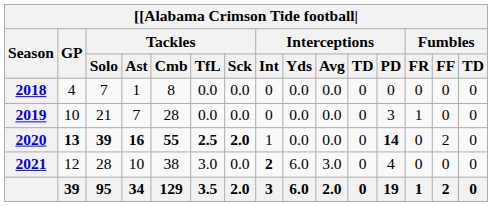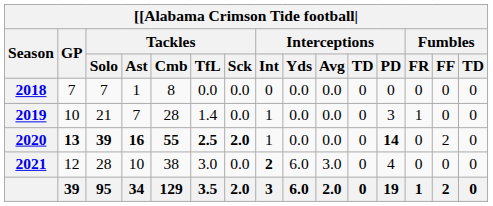(72, 90) 4 -> (72, 90) 7
(208, 115) 0.0 -> (208, 115) 1.4
(269, 115) 0 -> (269, 115) 1
